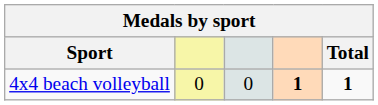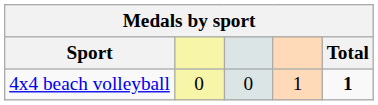(298, 84) bold -> (298, 84) normal
